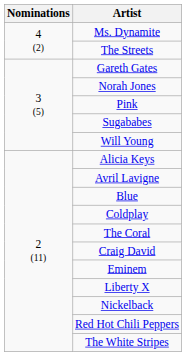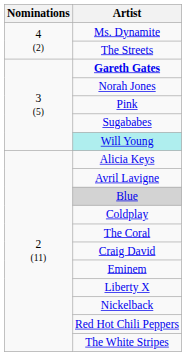(127, 68) normal -> (127, 68) bold
(127, 141) no background -> (127, 141) paleturquoise background
(127, 196) no background -> (127, 196) lightgrey background
